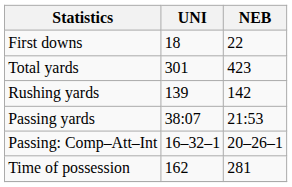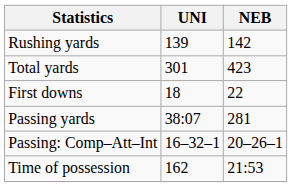rows swapped: (45, 43) <-> (54, 93)
(245, 118) 21:53 -> (239, 118) 281
(239, 168) 281 -> (245, 168) 21:53
